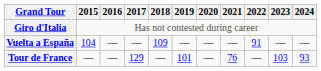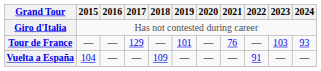rows swapped: (40, 58) <-> (40, 43)
